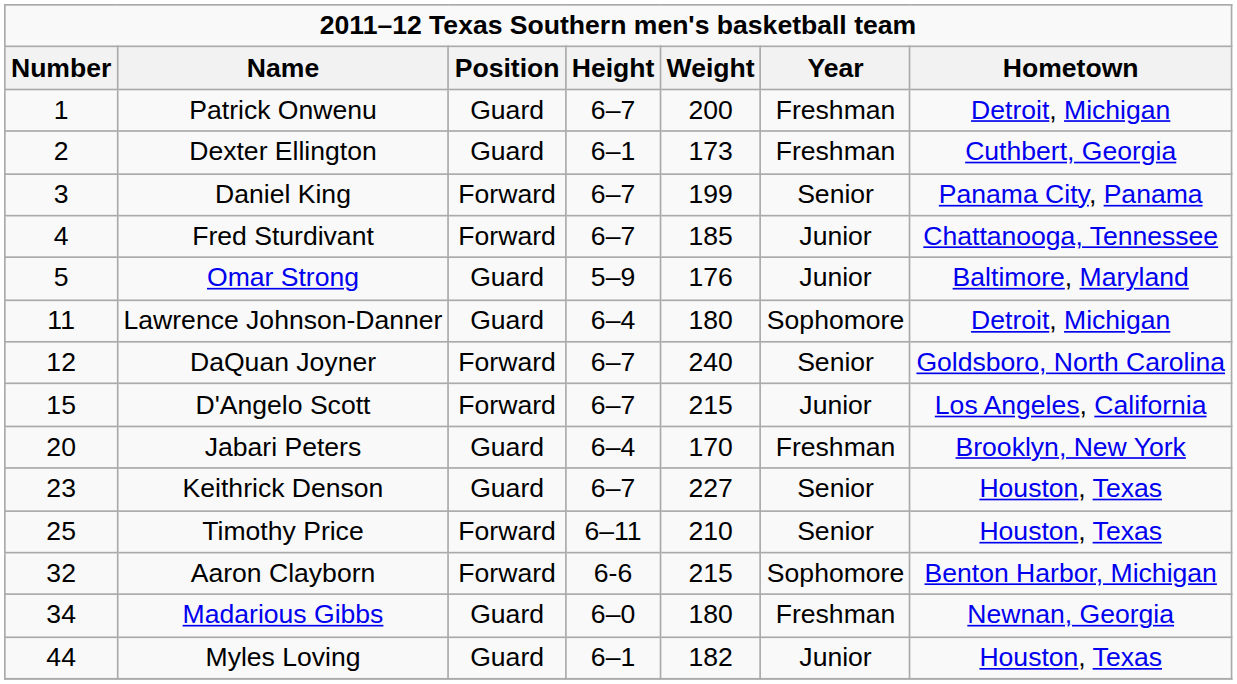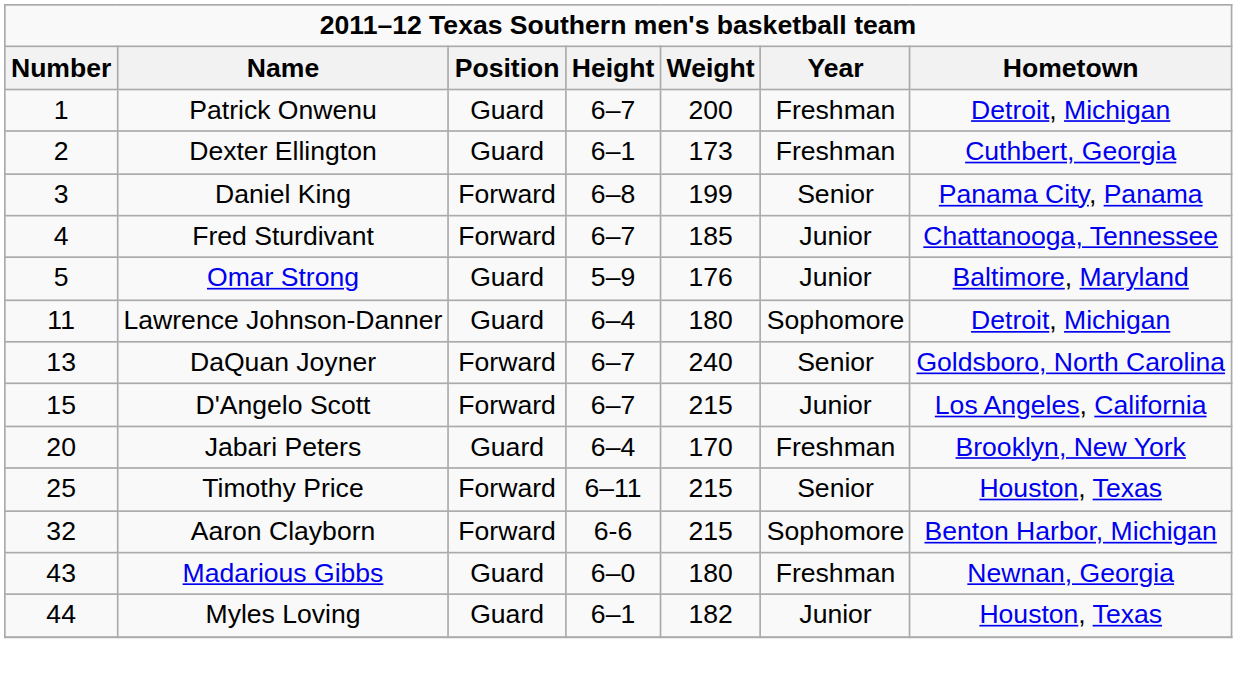(613, 194) 6–7 -> (613, 194) 6–8
(61, 362) 12 -> (61, 362) 13
- row: (283, 488)
(711, 531) 210 -> (711, 488) 215
(61, 615) 34 -> (61, 573) 43
